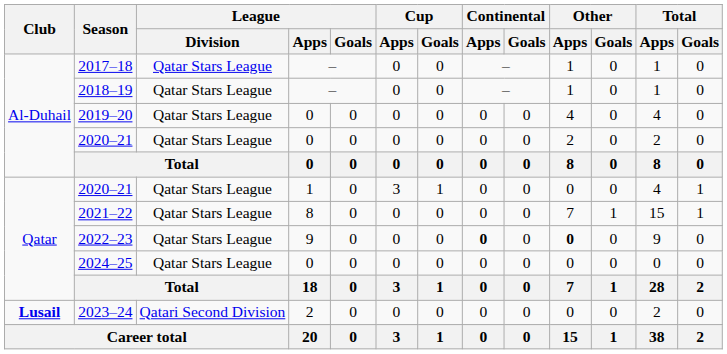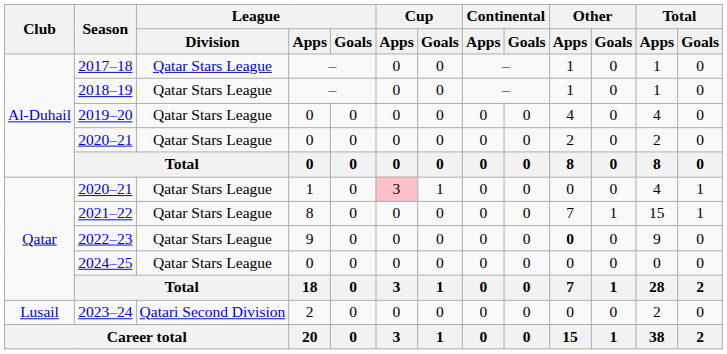(396, 189) no background -> (396, 189) pink background
(483, 238) bold -> (483, 238) normal
(40, 312) bold -> (40, 312) normal
